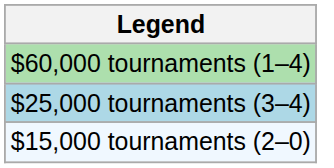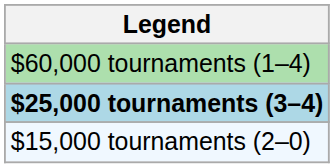(161, 103) normal -> (167, 103) bold
